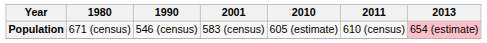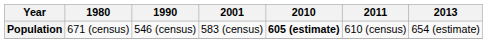(304, 30) normal -> (304, 30) bold
(444, 30) pink background -> (446, 30) no background
